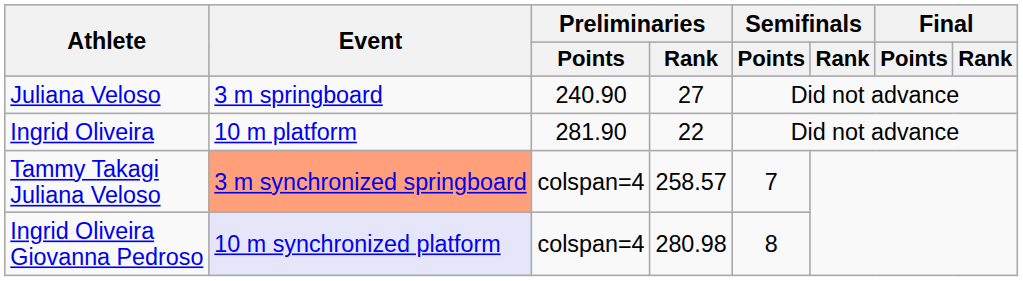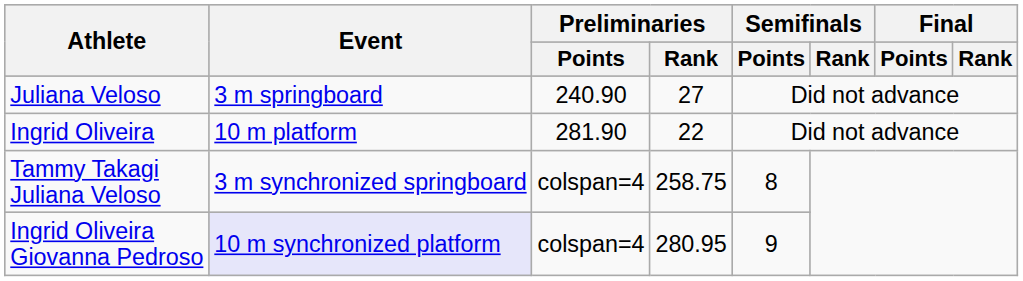(370, 182) lightsalmon background -> (370, 182) no background
(691, 182) 258.57 -> (691, 182) 258.75
(771, 182) 7 -> (771, 182) 8
(691, 245) 280.98 -> (691, 245) 280.95
(771, 245) 8 -> (771, 245) 9
